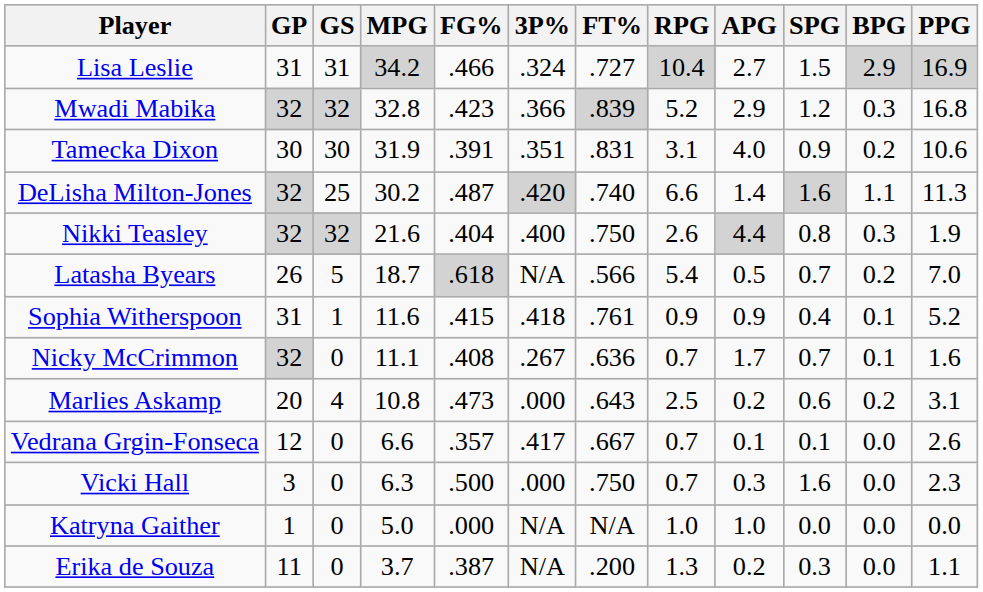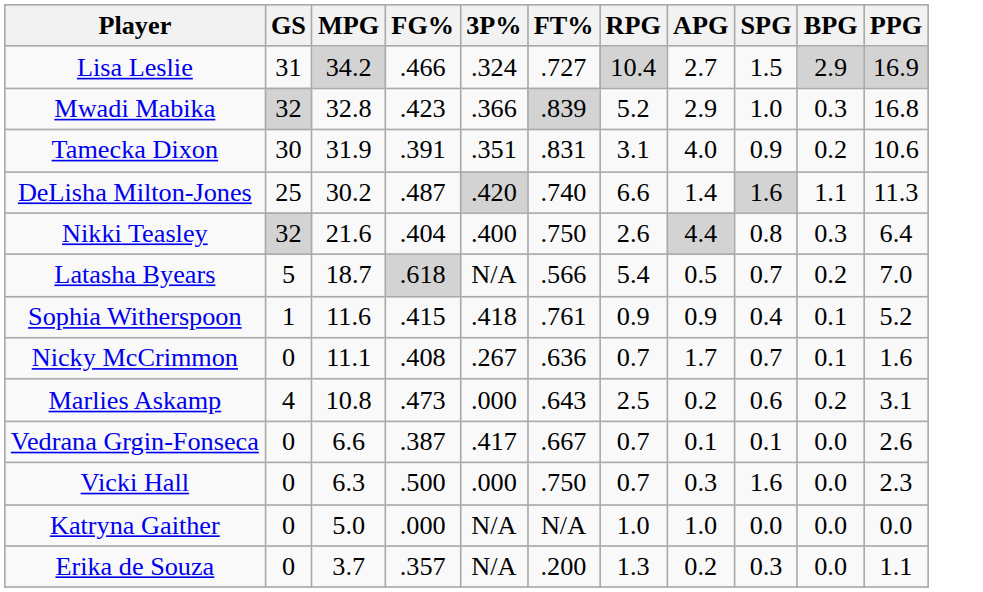- column: (289, 25)
(815, 108) 1.2 -> (766, 108) 1.0
(944, 233) 1.9 -> (896, 233) 6.4
(471, 441) .357 -> (423, 441) .387
(471, 566) .387 -> (423, 566) .357
